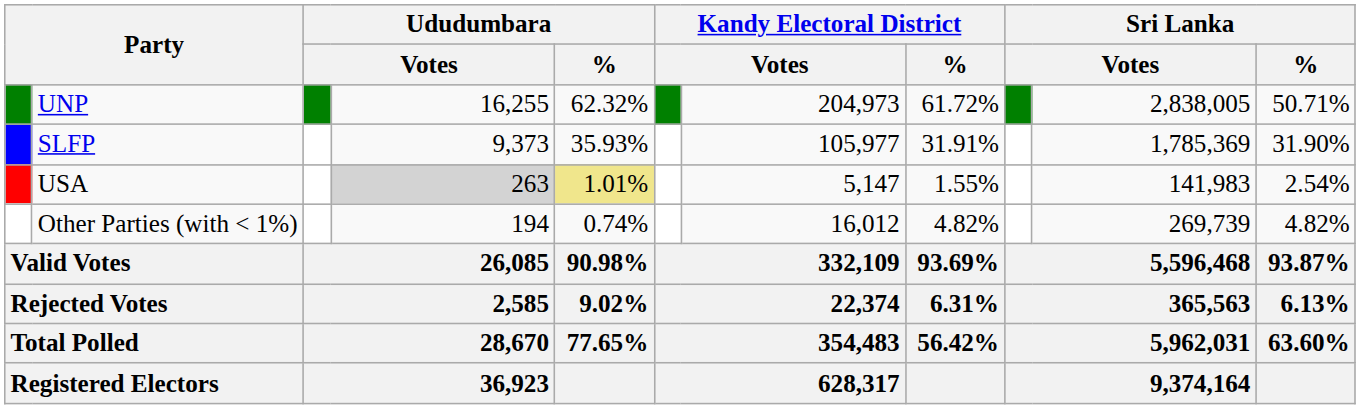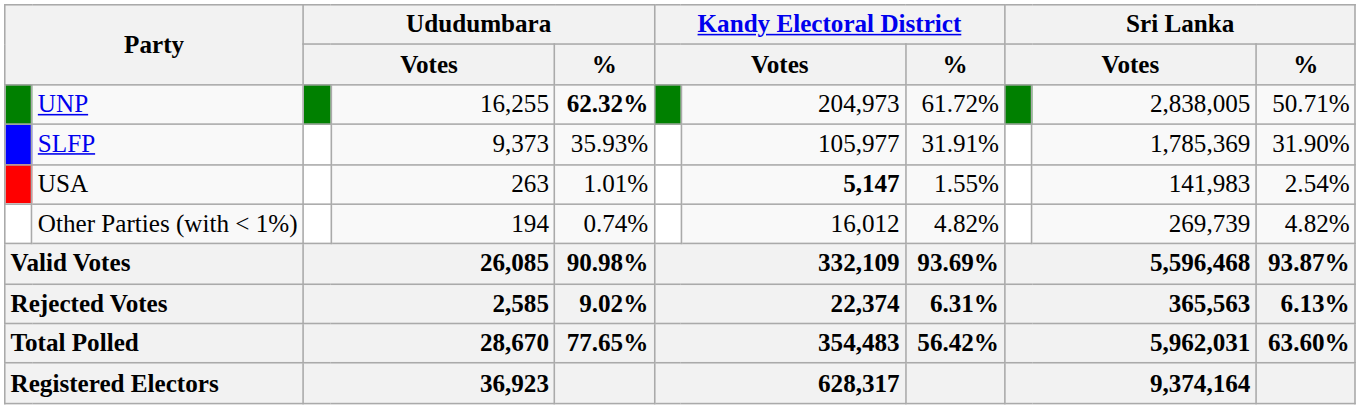(610, 104) normal -> (607, 104) bold
(530, 183) lightgrey background -> (530, 183) no background
(616, 183) khaki background -> (616, 183) no background
(871, 183) normal -> (871, 183) bold
